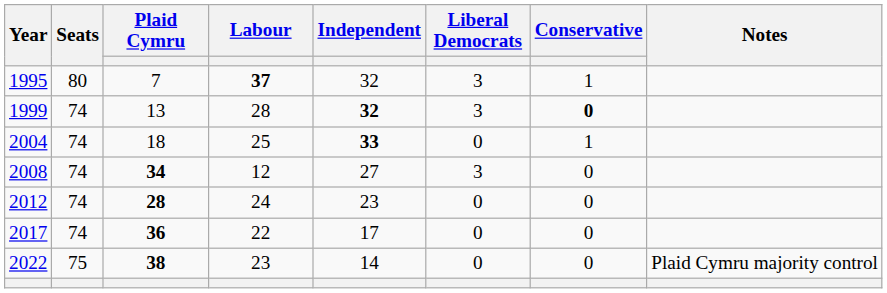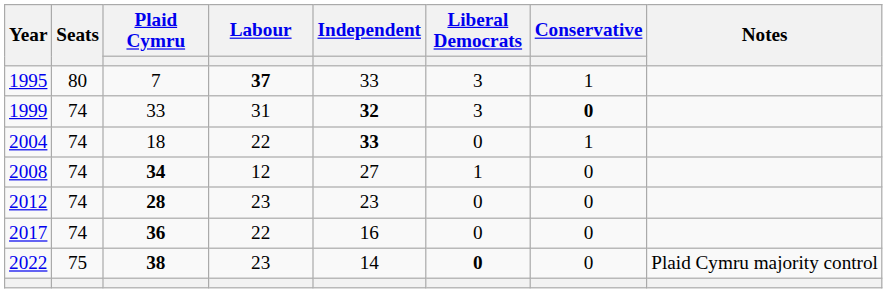(369, 80) 32 -> (369, 80) 33
(156, 111) 13 -> (156, 111) 33
(261, 111) 28 -> (261, 111) 31
(261, 141) 25 -> (261, 141) 22
(478, 171) 3 -> (478, 171) 1
(261, 202) 24 -> (261, 202) 23
(369, 232) 17 -> (369, 232) 16
(478, 263) normal -> (478, 263) bold
